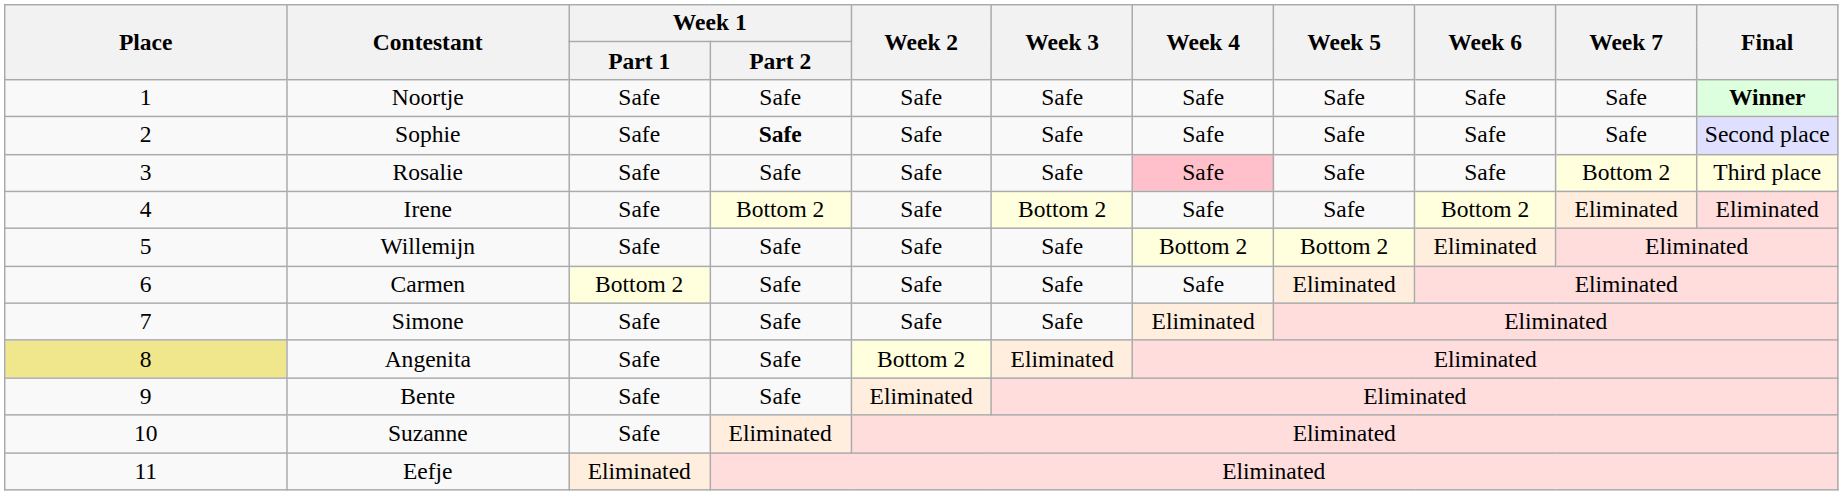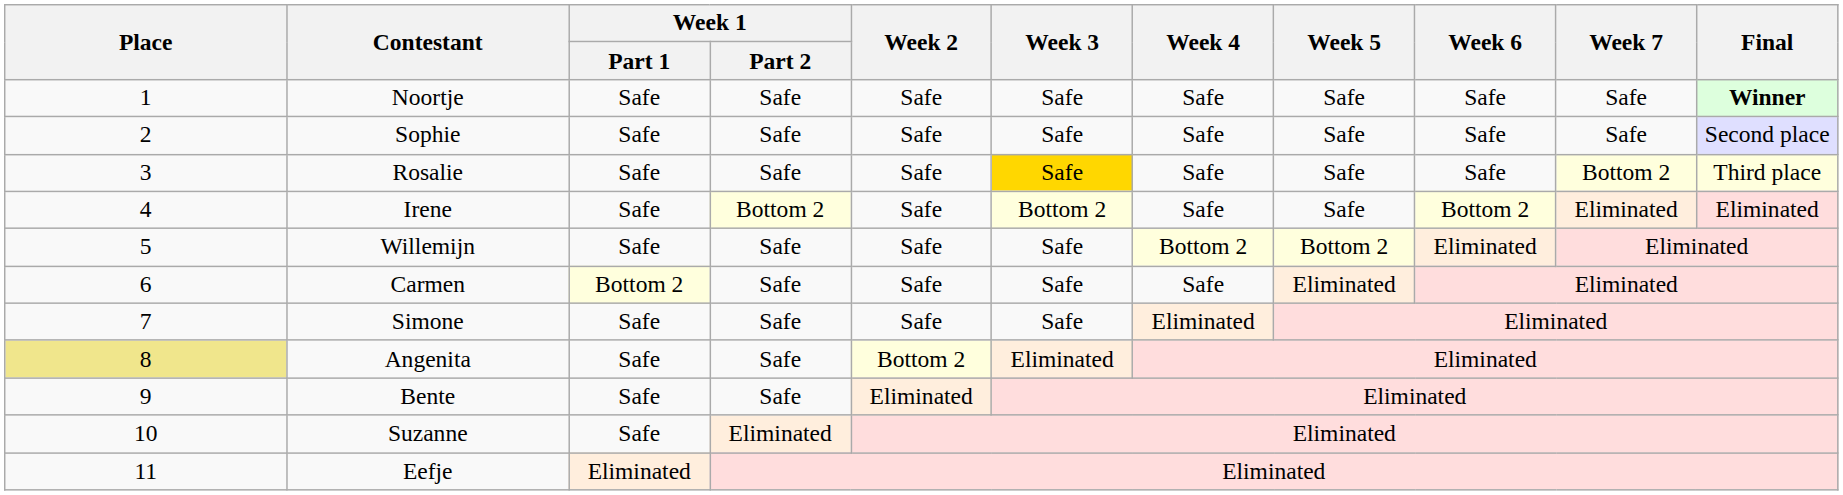(780, 135) bold -> (780, 135) normal
(1062, 172) no background -> (1062, 172) gold background
(1203, 172) pink background -> (1203, 172) no background
